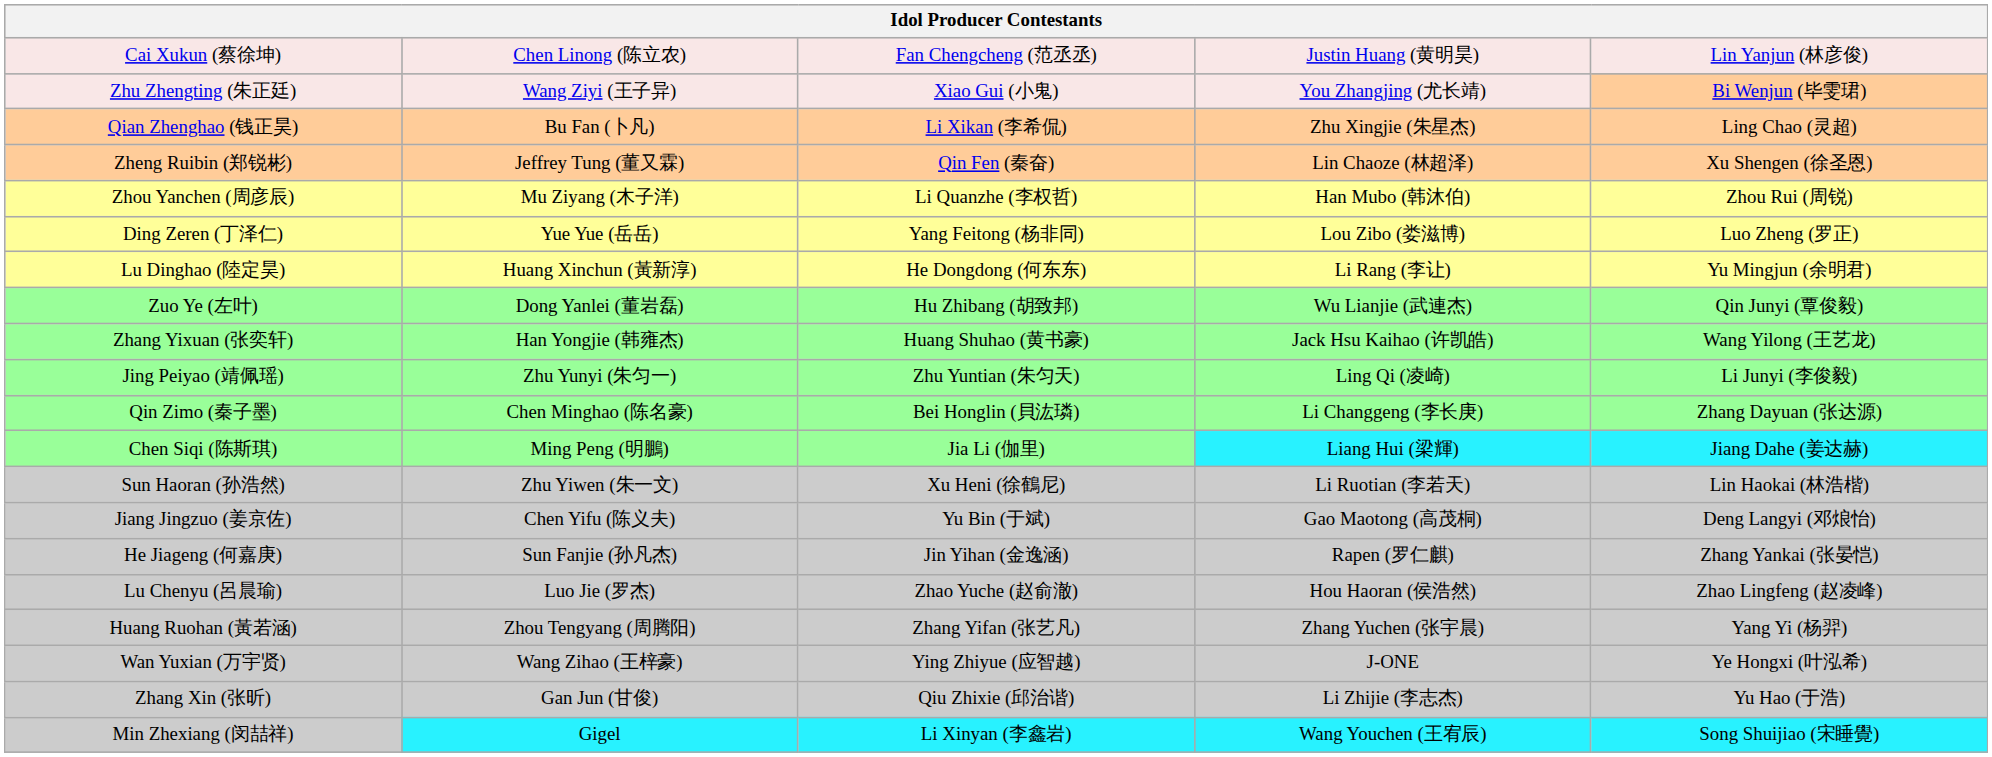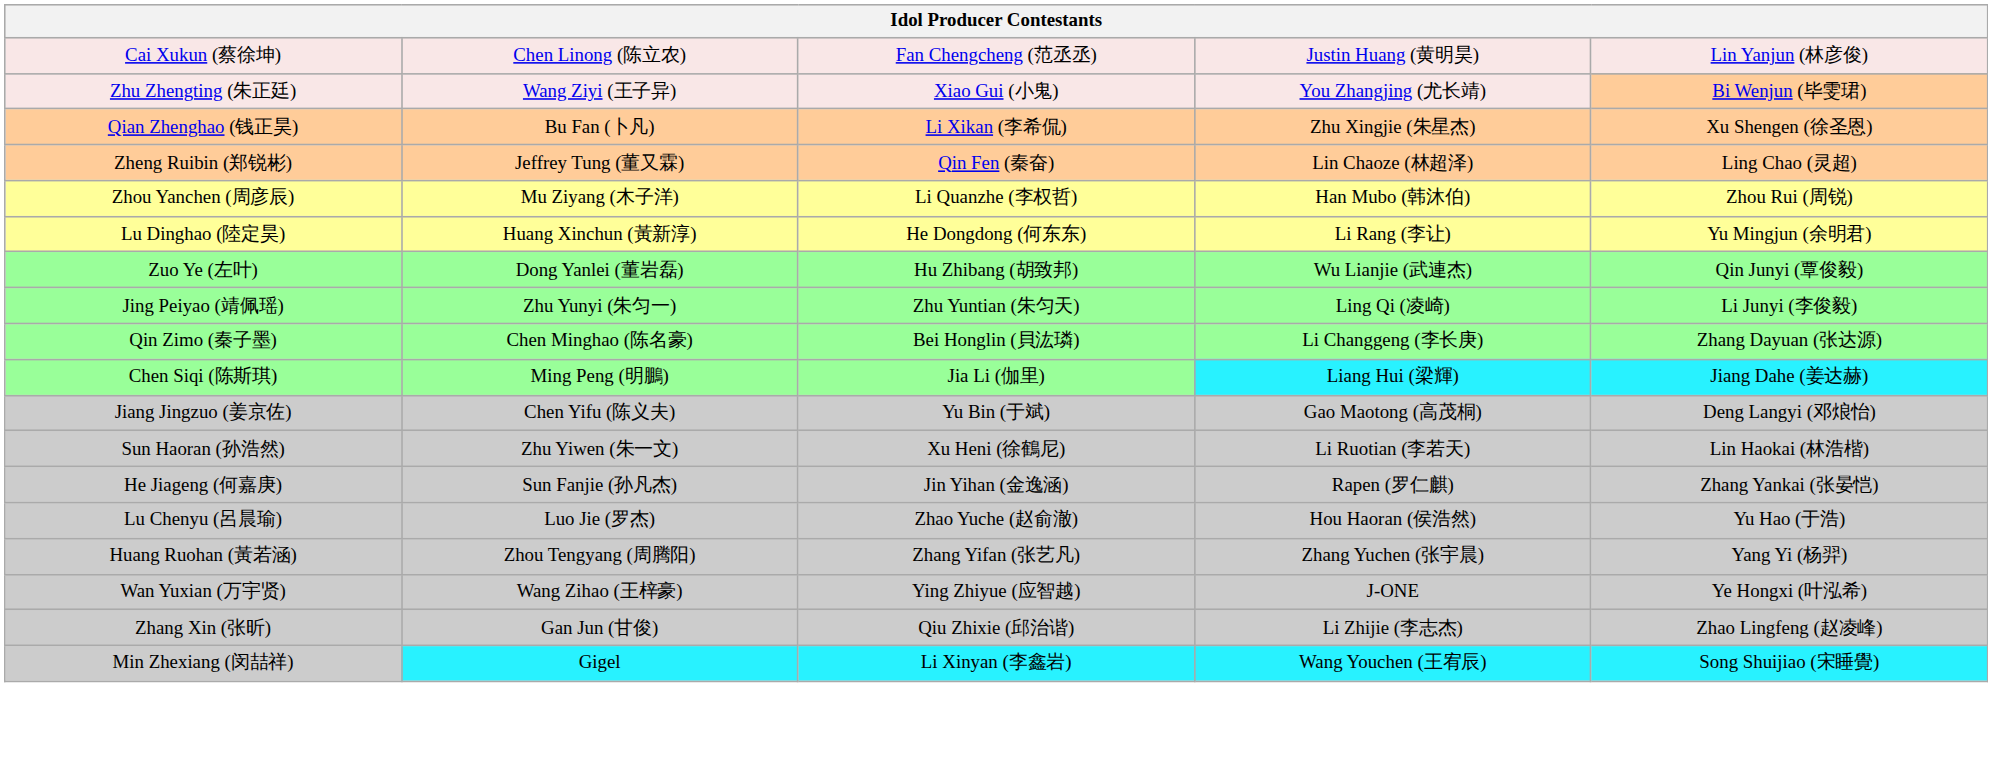(1789, 126) Ling Chao (灵超) -> (1789, 126) Xu Shengen (徐圣恩)
(1789, 162) Xu Shengen (徐圣恩) -> (1789, 162) Ling Chao (灵超)
- row: (203, 233)
- row: (203, 341)
rows swapped: (203, 519) <-> (203, 484)
(1789, 591) Zhao Lingfeng (赵凌峰) -> (1789, 519) Yu Hao (于浩)
(1789, 698) Yu Hao (于浩) -> (1789, 627) Zhao Lingfeng (赵凌峰)
